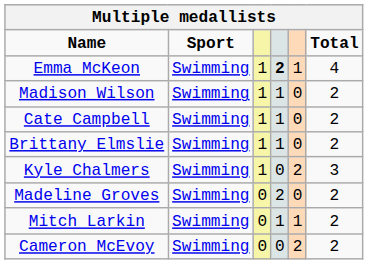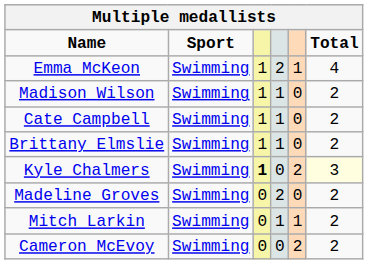(280, 68) bold -> (280, 68) normal
(262, 170) normal -> (262, 170) bold
(334, 170) no background -> (334, 170) lightyellow background
